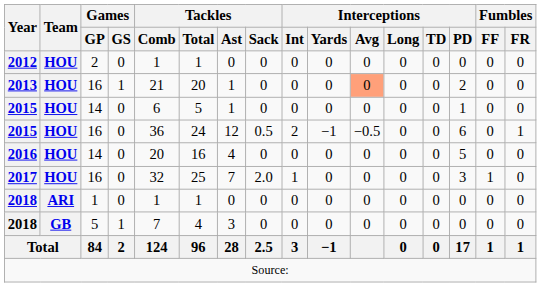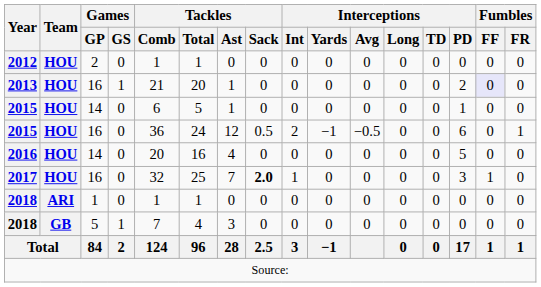(367, 85) lightsalmon background -> (367, 85) no background
(490, 85) no background -> (490, 85) lavender background
(264, 177) normal -> (264, 177) bold
